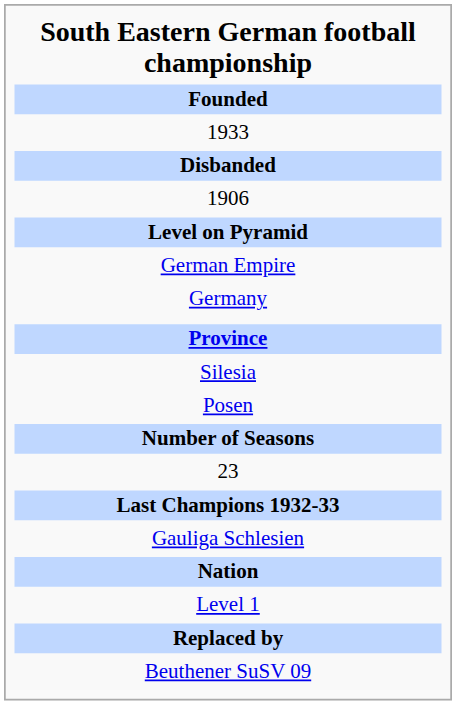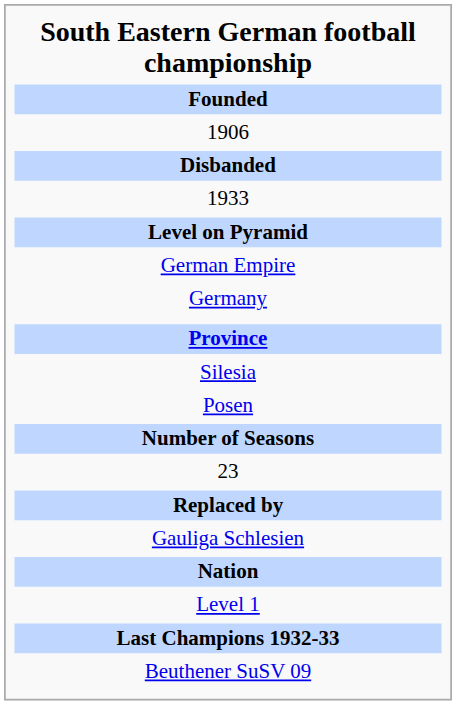(228, 132) 1933 -> (228, 132) 1906
(228, 199) 1906 -> (228, 199) 1933
(228, 505) Last Champions 1932-33 -> (228, 505) Replaced by
(228, 638) Replaced by -> (228, 638) Last Champions 1932-33
